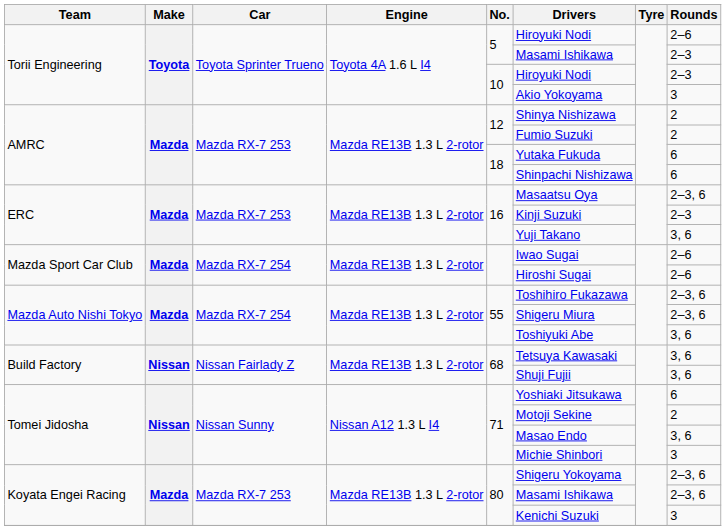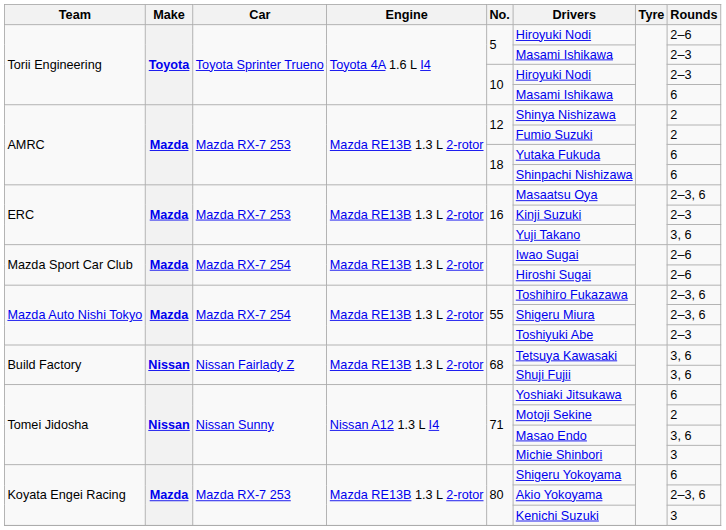(559, 95) Akio Yokoyama -> (564, 95) Masami Ishikawa
(674, 95) 3 -> (674, 95) 6
(681, 335) 3, 6 -> (681, 335) 2–3
(688, 475) 2–3, 6 -> (674, 475) 6
(564, 495) Masami Ishikawa -> (559, 495) Akio Yokoyama
